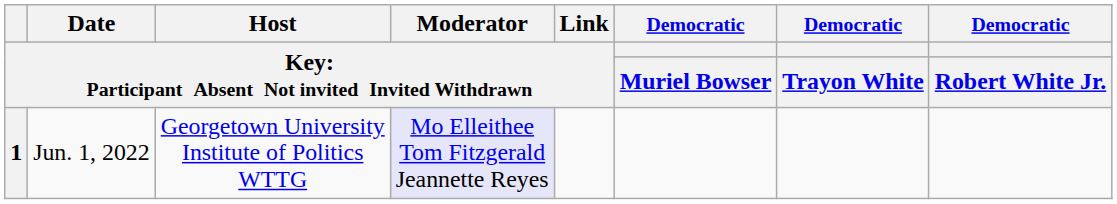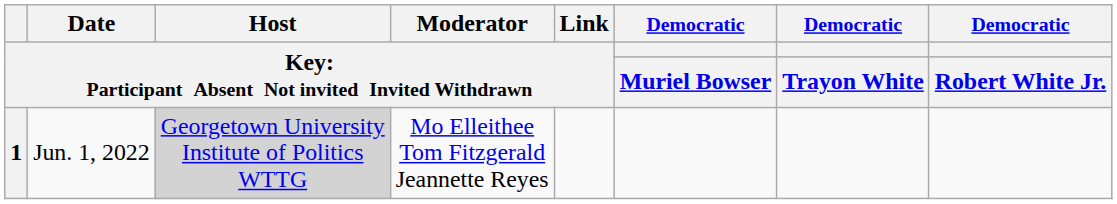(273, 152) no background -> (273, 152) lightgrey background
(472, 152) lavender background -> (472, 152) no background
